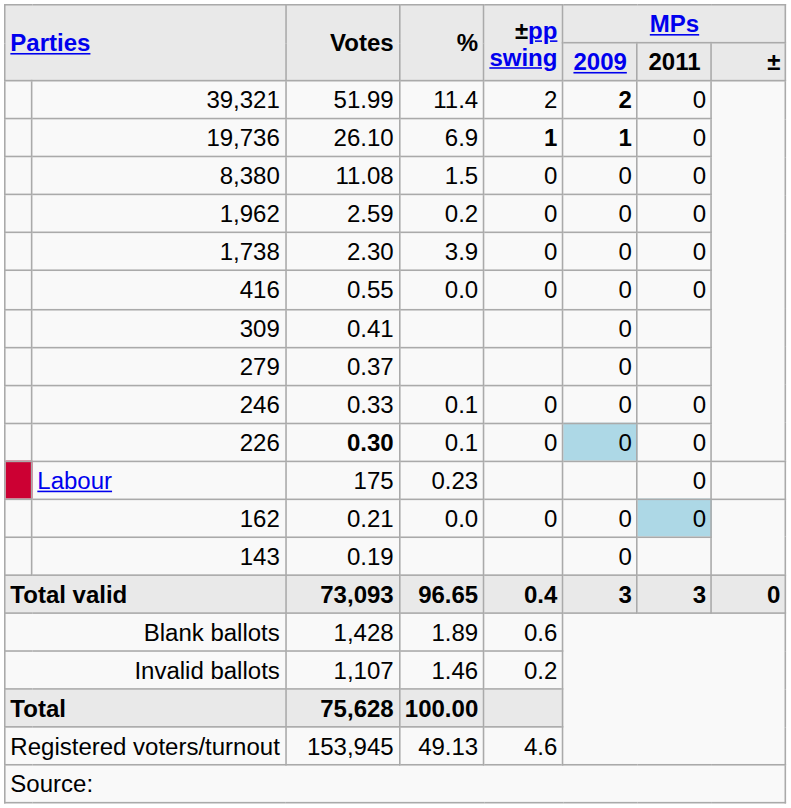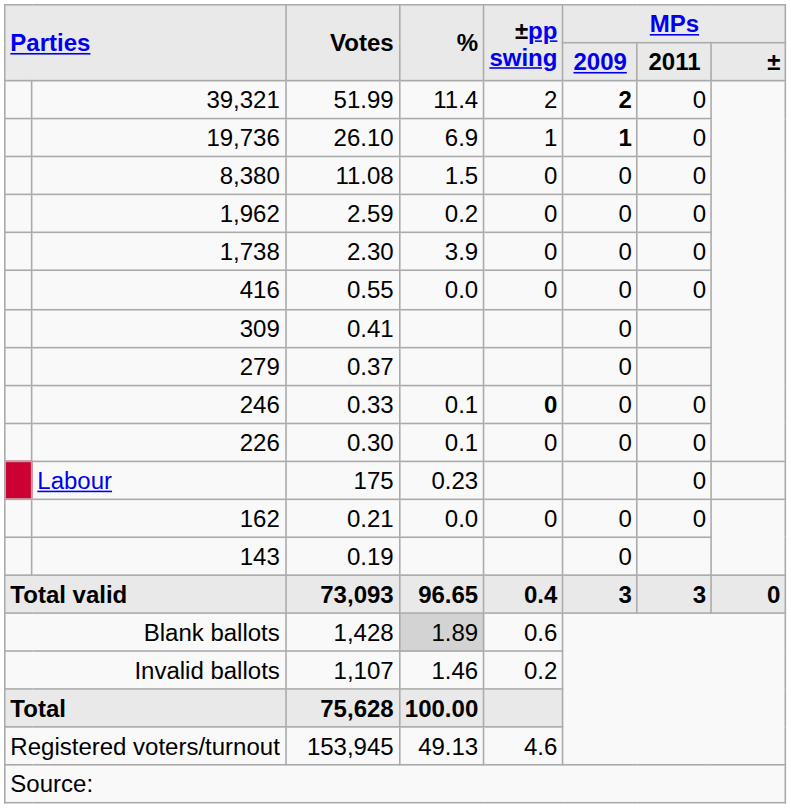(551, 138) bold -> (551, 138) normal
(551, 404) normal -> (551, 404) bold
(370, 442) bold -> (370, 442) normal
(625, 442) lightblue background -> (625, 442) no background
(699, 518) lightblue background -> (699, 518) no background
(455, 632) no background -> (455, 632) lightgrey background
